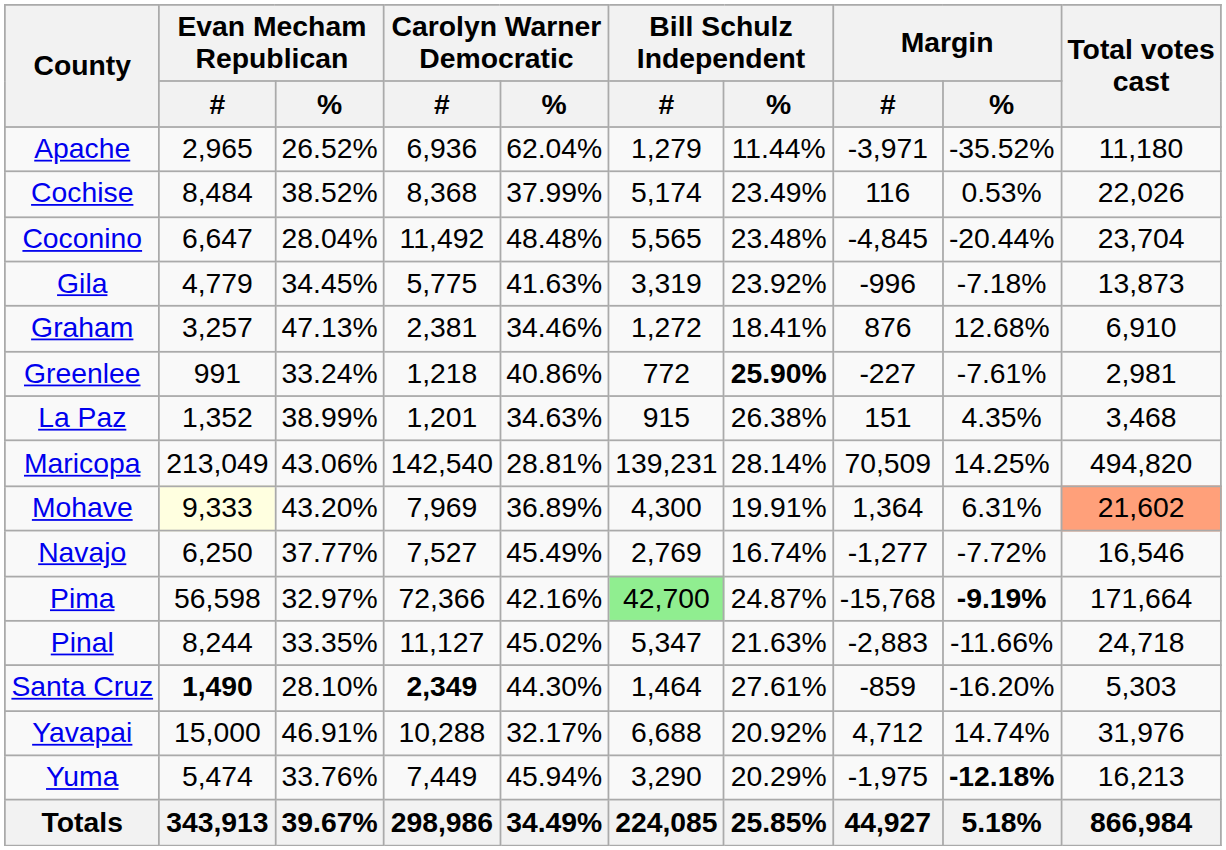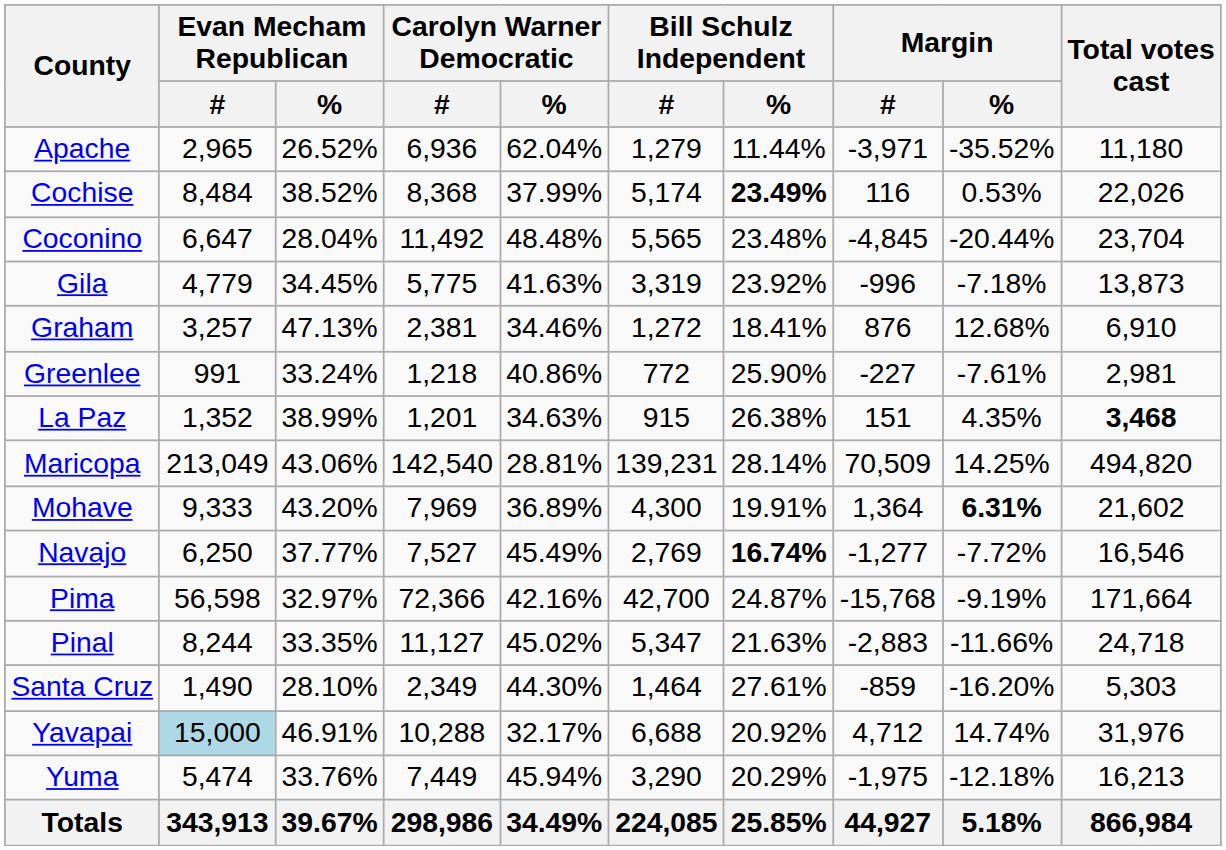(779, 193) normal -> (779, 193) bold
(779, 373) bold -> (779, 373) normal
(1141, 418) normal -> (1141, 418) bold
(217, 507) lightyellow background -> (217, 507) no background
(1002, 507) normal -> (1002, 507) bold
(1141, 507) lightsalmon background -> (1141, 507) no background
(779, 552) normal -> (779, 552) bold
(666, 597) lightgreen background -> (666, 597) no background
(1002, 597) bold -> (1002, 597) normal
(217, 687) bold -> (217, 687) normal
(442, 687) bold -> (442, 687) normal
(217, 732) no background -> (217, 732) lightblue background
(1002, 777) bold -> (1002, 777) normal
